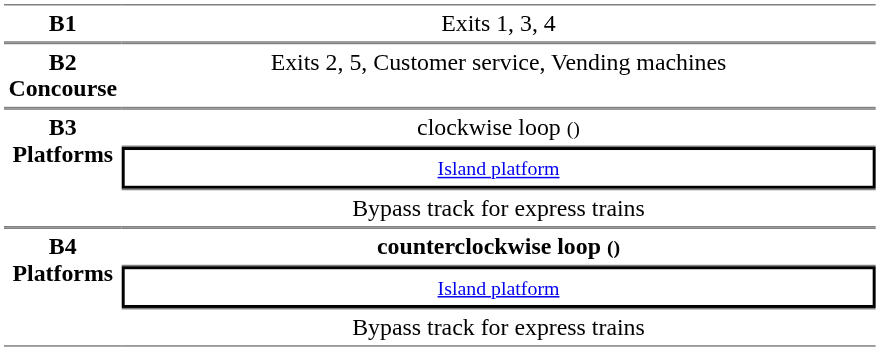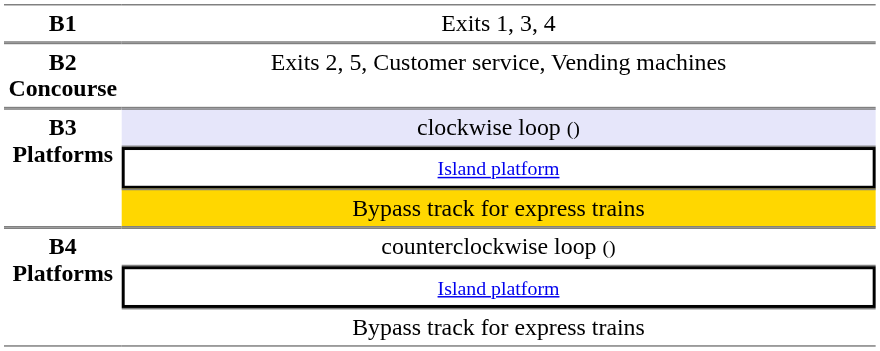(499, 127) no background -> (499, 127) lavender background
(499, 207) no background -> (499, 207) gold background
(499, 246) bold -> (499, 246) normal
